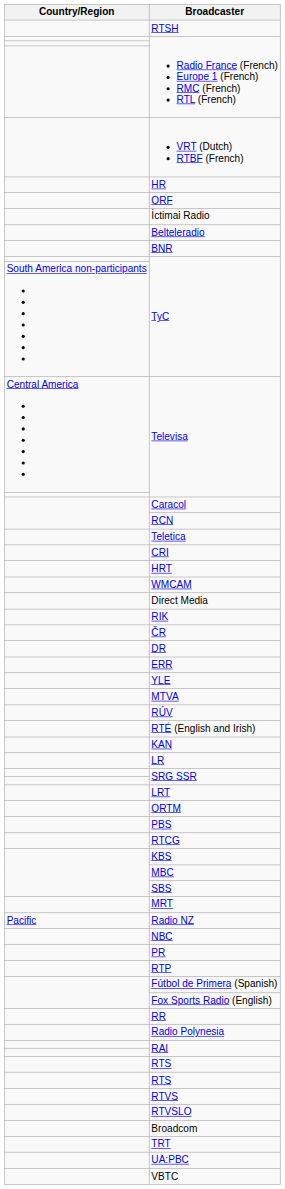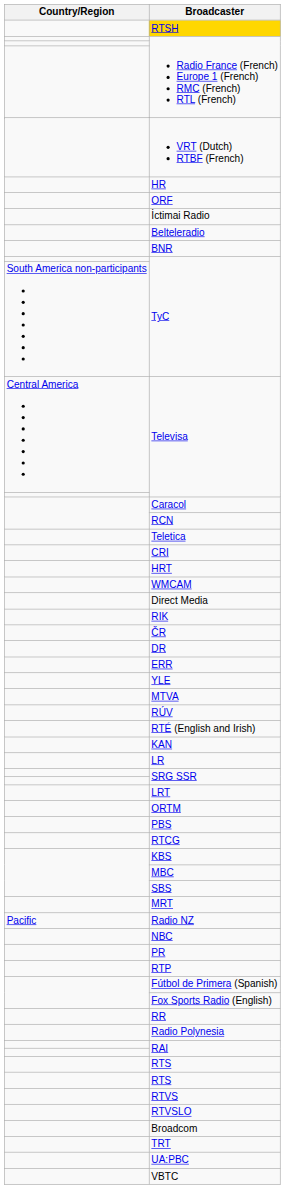(165, 28) no background -> (165, 28) gold background
